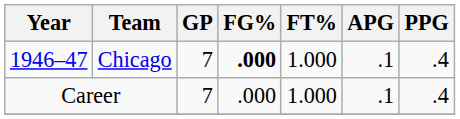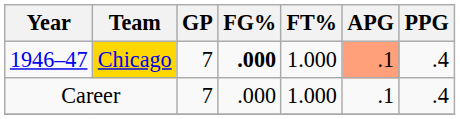(135, 59) no background -> (135, 59) gold background
(386, 59) no background -> (386, 59) lightsalmon background
